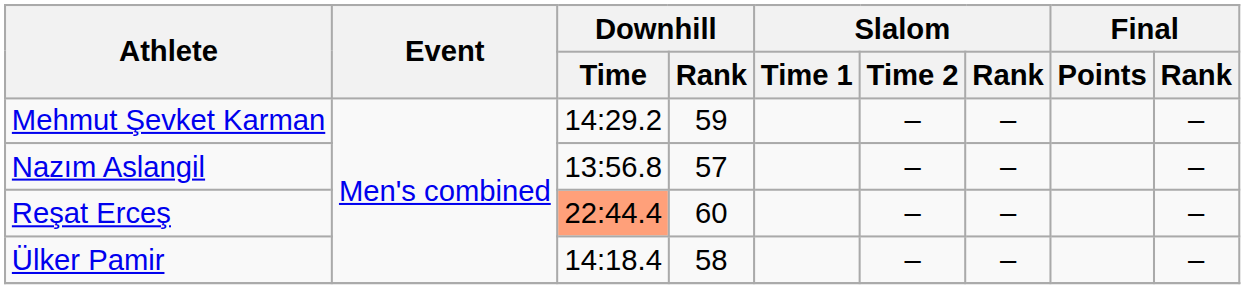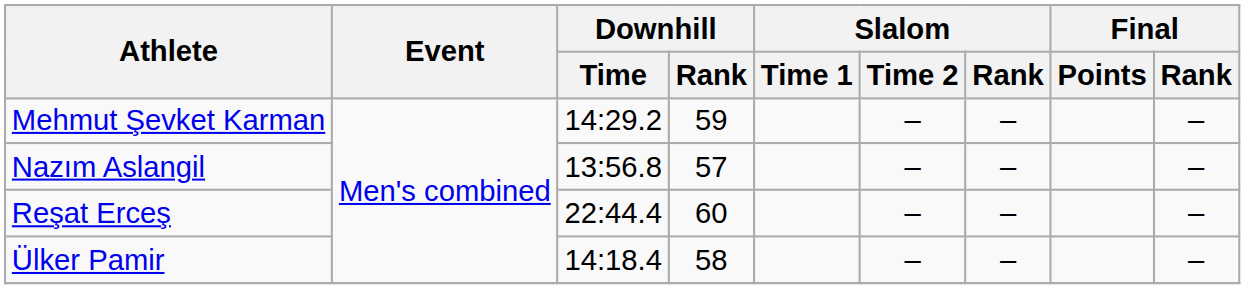(613, 213) lightsalmon background -> (613, 213) no background
